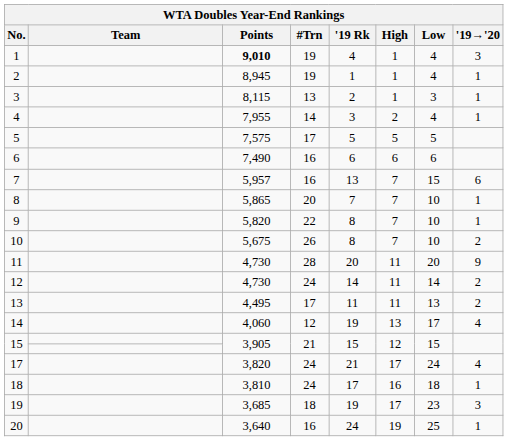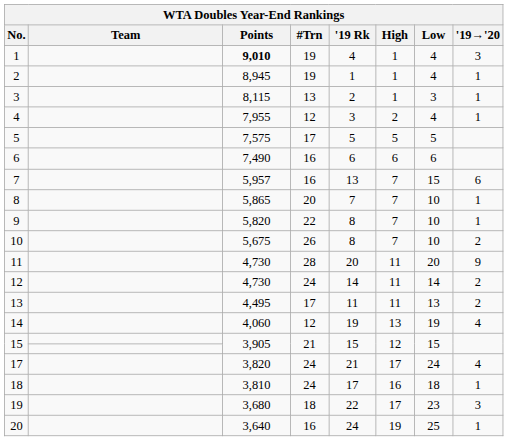(310, 117) 14 -> (310, 117) 12
(433, 323) 17 -> (433, 323) 19
(257, 405) 3,685 -> (257, 405) 3,680
(352, 405) 19 -> (352, 405) 22
